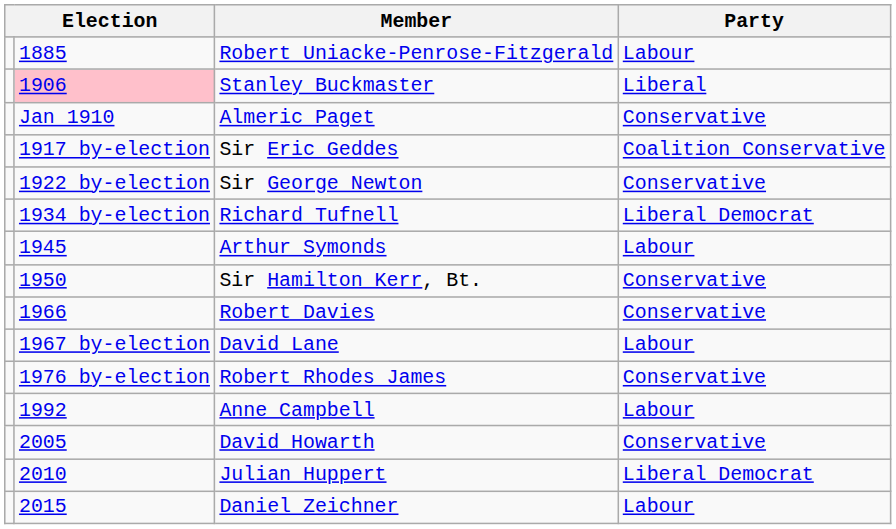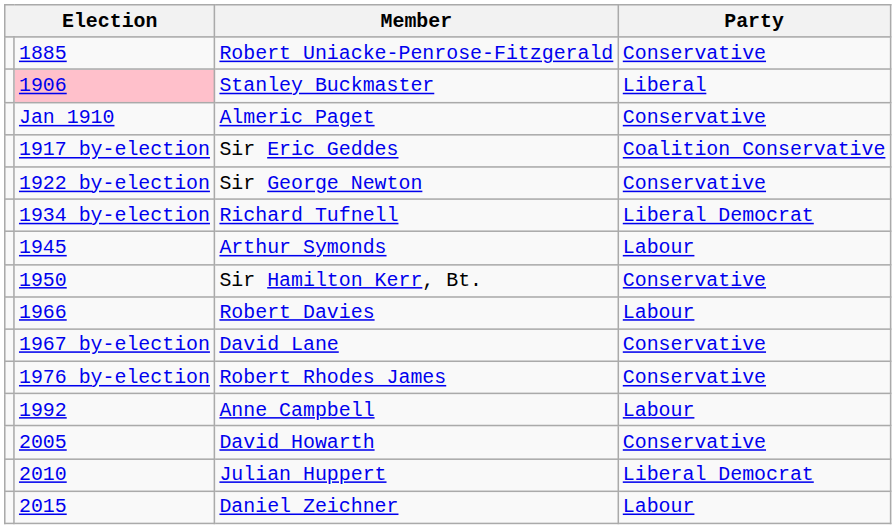(659, 53) Labour -> (694, 53) Conservative
(694, 313) Conservative -> (659, 313) Labour
(659, 345) Labour -> (694, 345) Conservative
